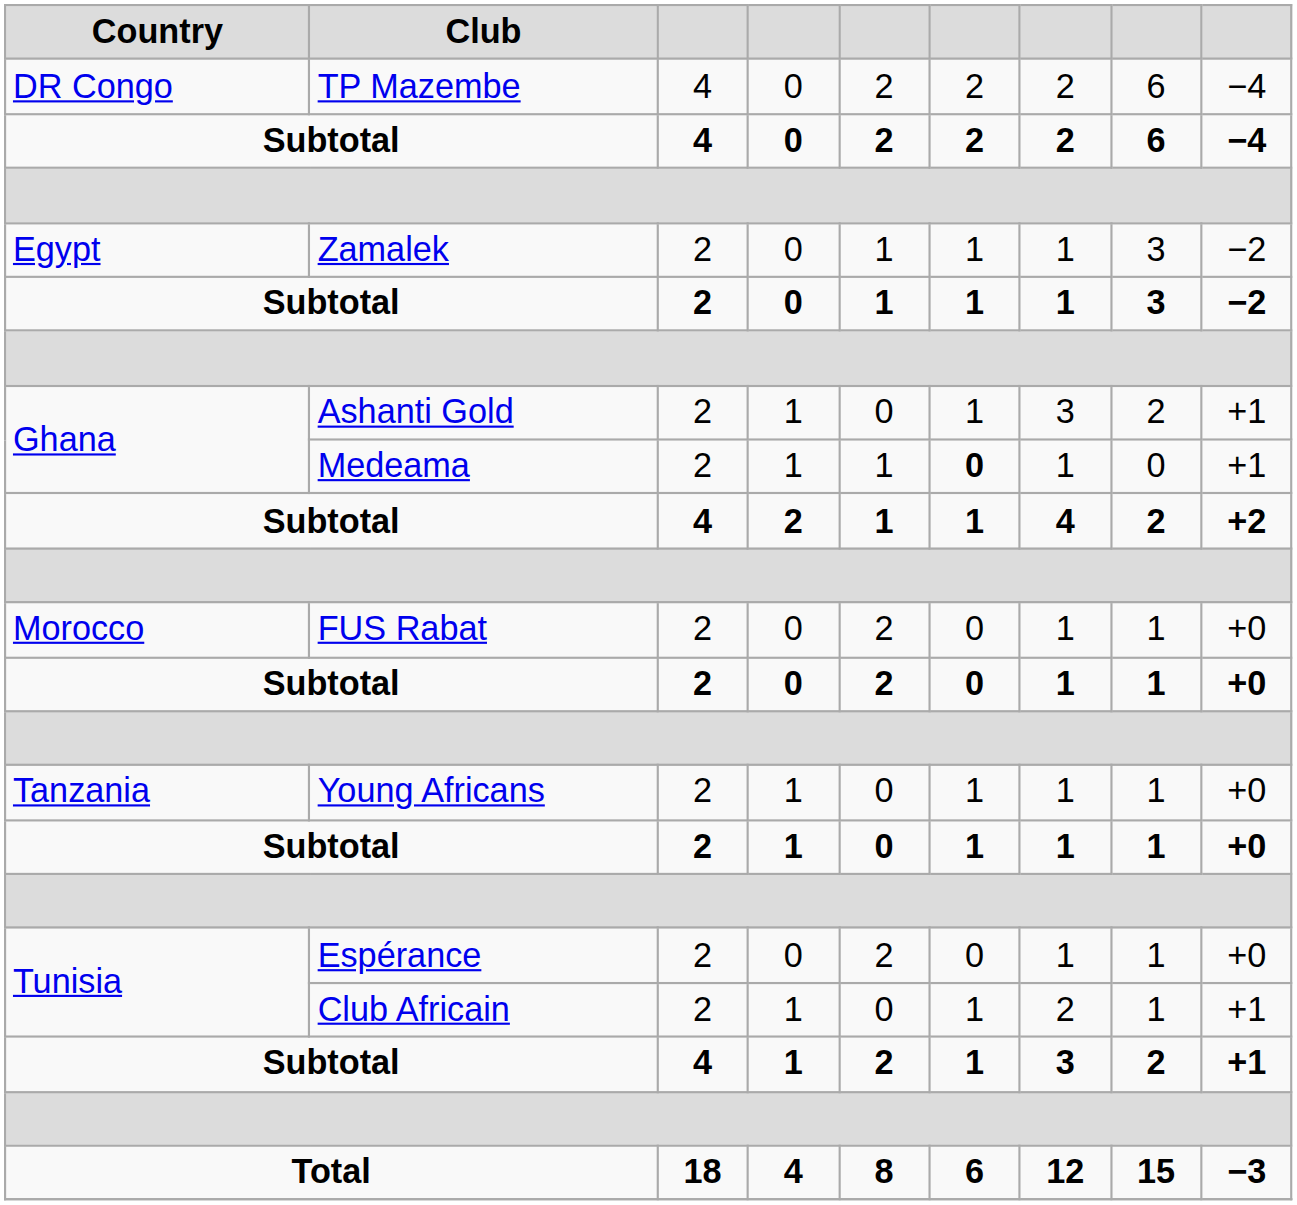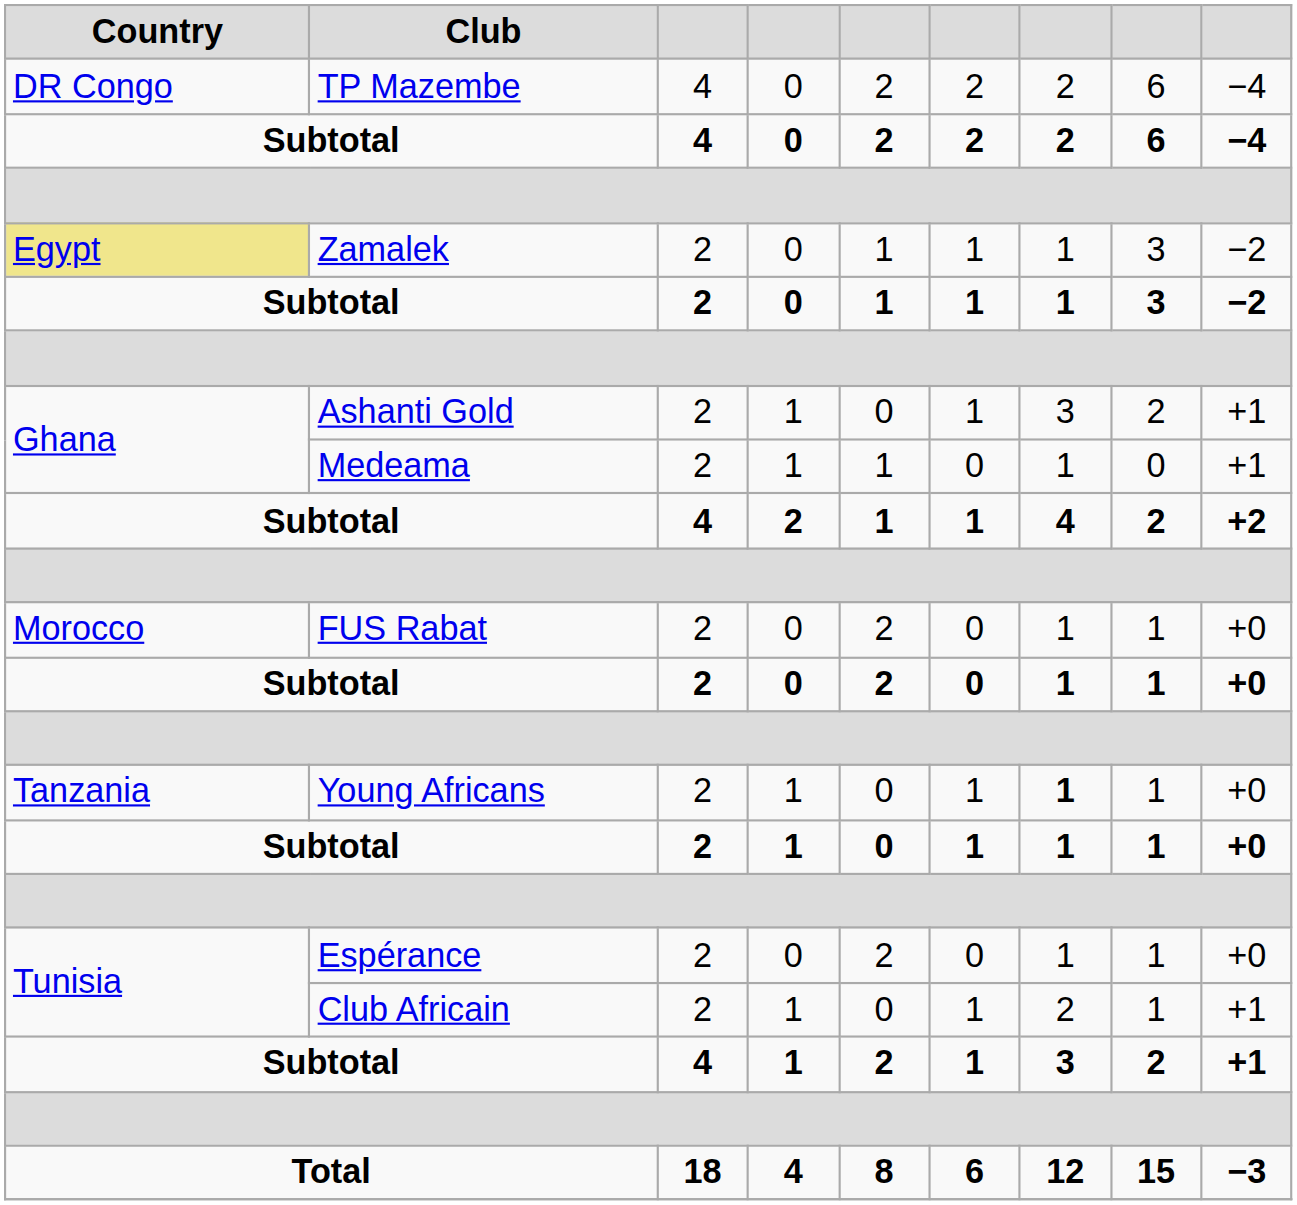(57, 248) no background -> (57, 248) khaki background
(975, 466) bold -> (975, 466) normal
(1065, 791) normal -> (1065, 791) bold
